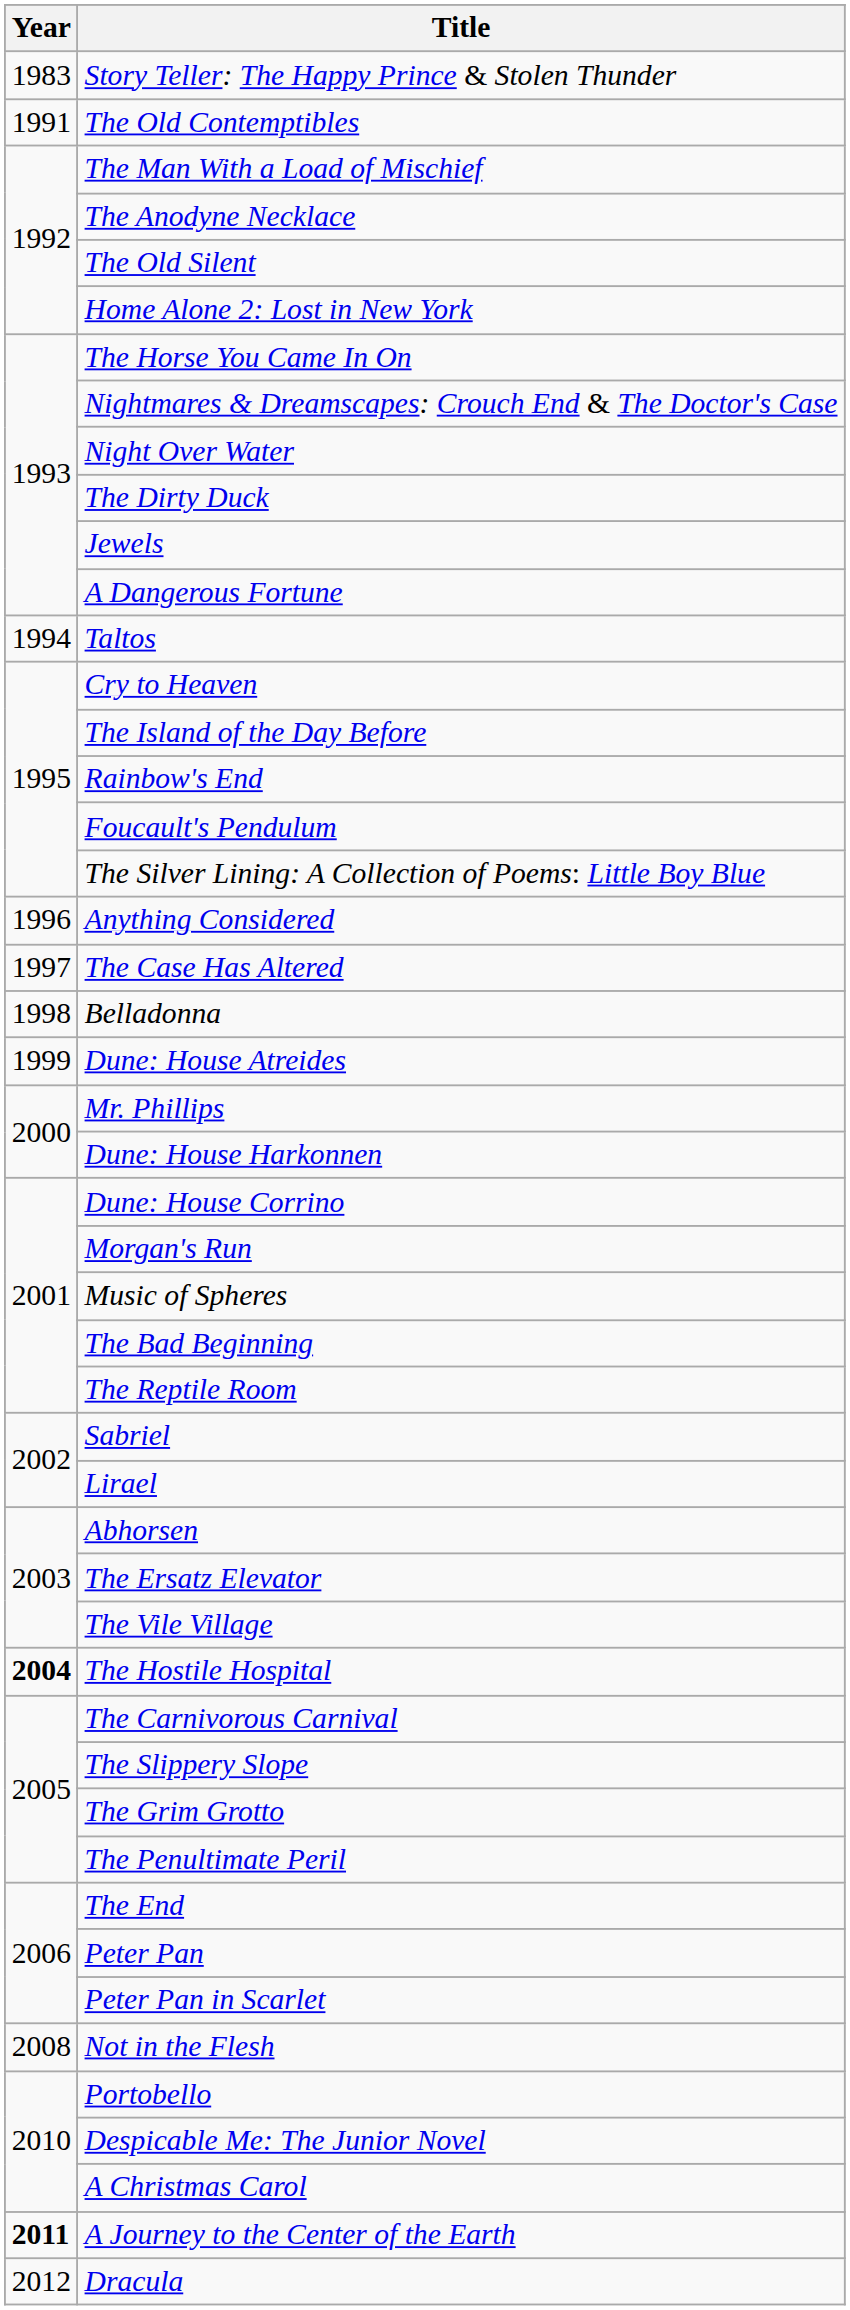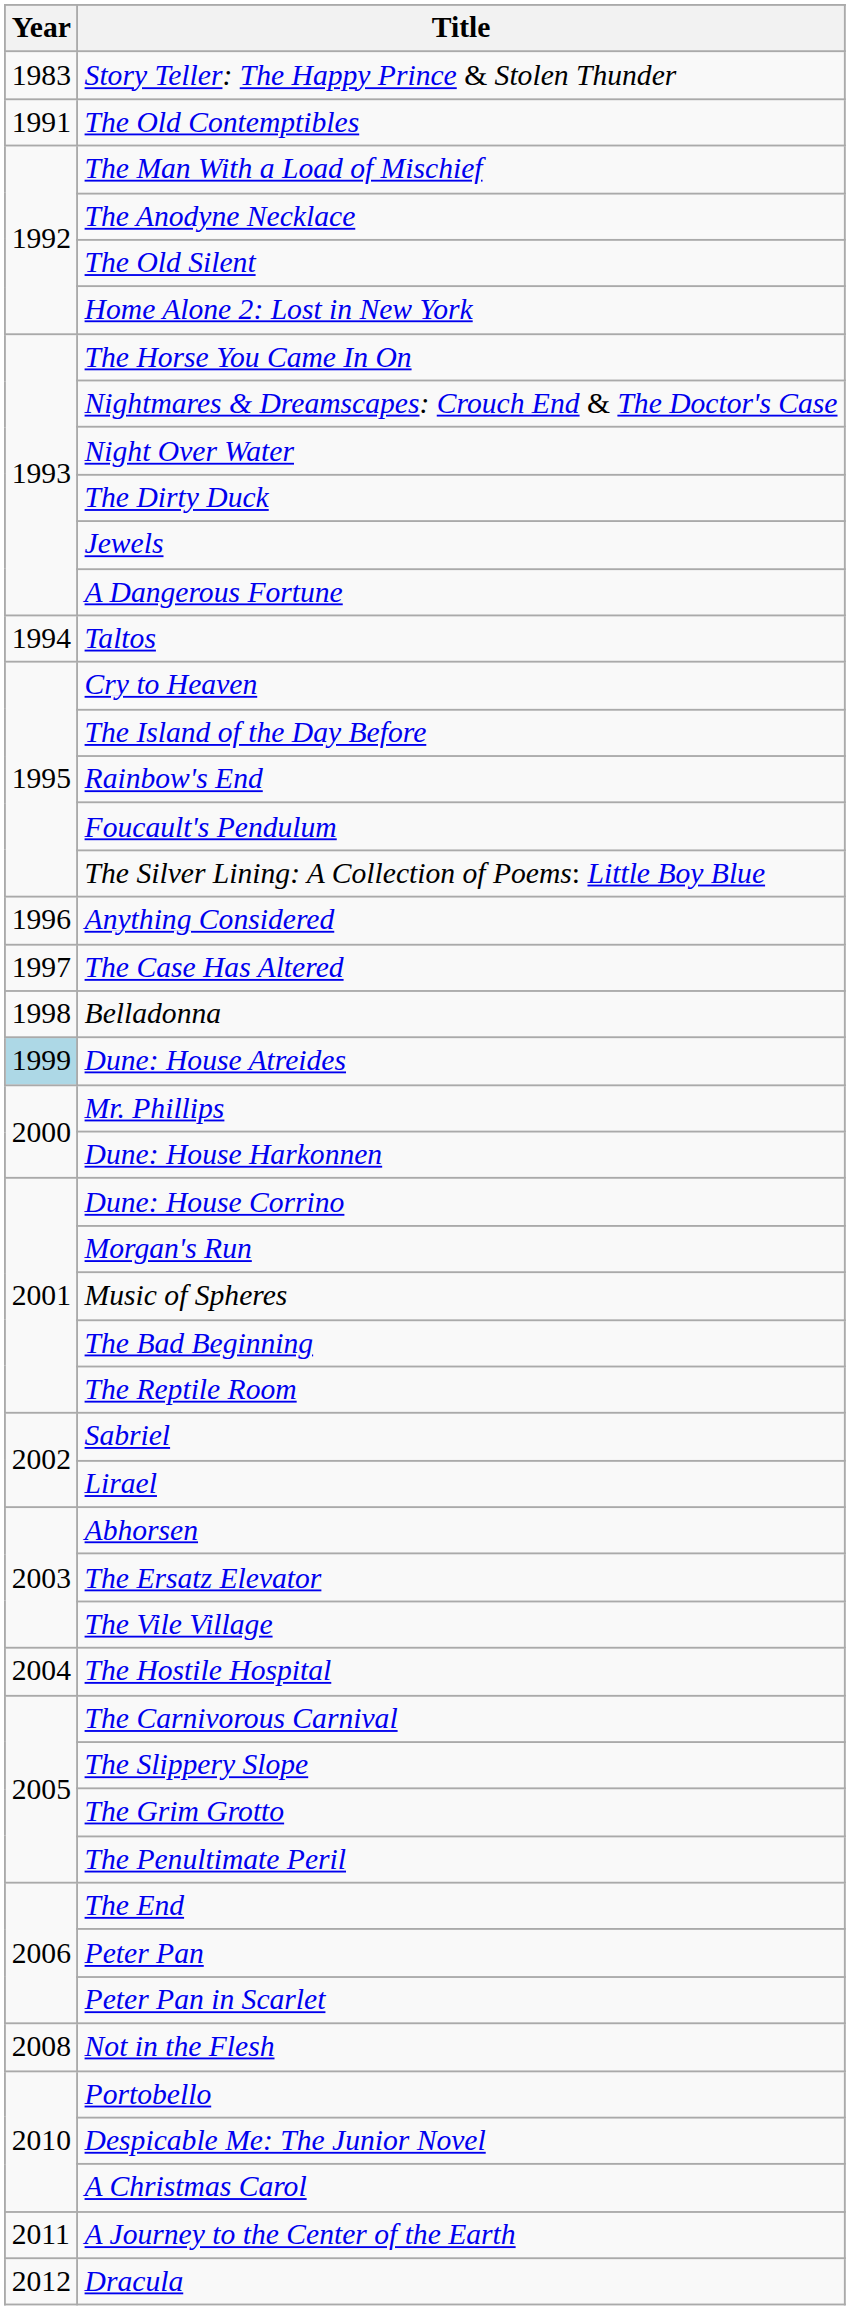(41, 1060) no background -> (41, 1060) lightblue background
(41, 1671) bold -> (41, 1671) normal
(41, 2234) bold -> (41, 2234) normal
